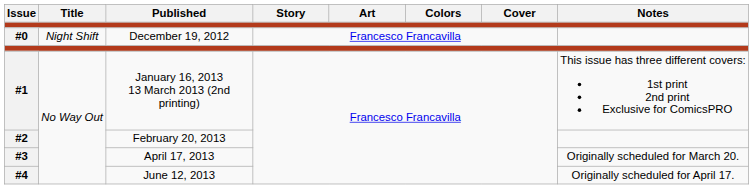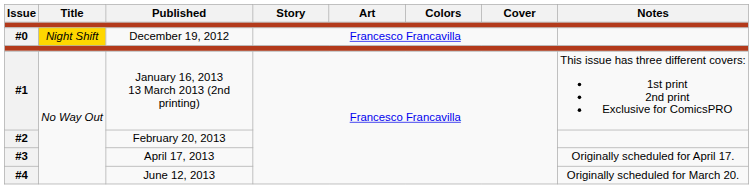(72, 36) no background -> (72, 36) gold background
(653, 157) Originally scheduled for March 20. -> (653, 157) Originally scheduled for April 17.
(653, 175) Originally scheduled for April 17. -> (653, 175) Originally scheduled for March 20.
